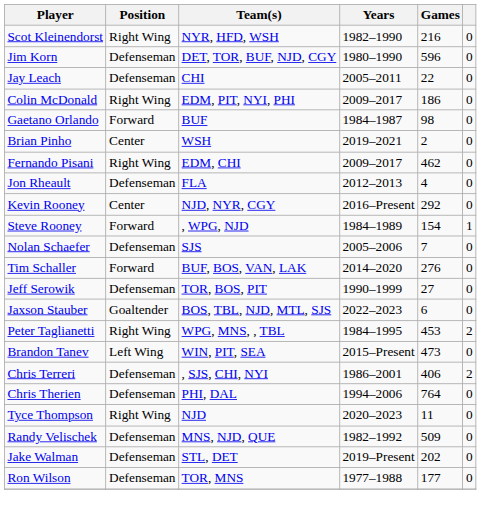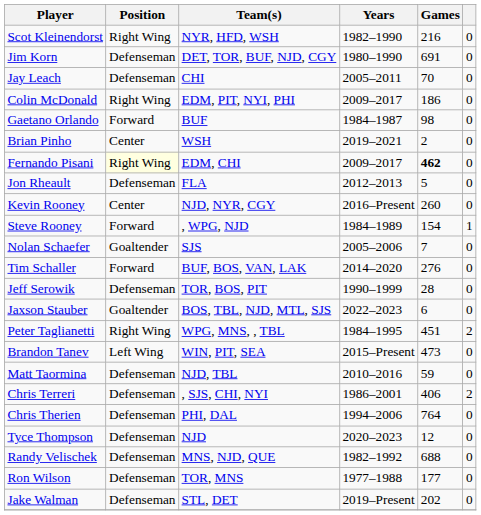(431, 57) 596 -> (431, 57) 691
(427, 78) 22 -> (427, 78) 70
(140, 162) no background -> (140, 162) lightyellow background
(431, 162) normal -> (431, 162) bold
(424, 183) 4 -> (424, 183) 5
(431, 204) 292 -> (431, 204) 260
(142, 246) Defenseman -> (139, 246) Goaltender
(427, 288) 27 -> (427, 288) 28
(431, 330) 453 -> (431, 330) 451
+ row: (47, 373)
(140, 415) Right Wing -> (142, 436) Defenseman
(427, 415) 11 -> (427, 436) 12
(431, 436) 509 -> (431, 457) 688
rows swapped: (43, 457) <-> (39, 478)
